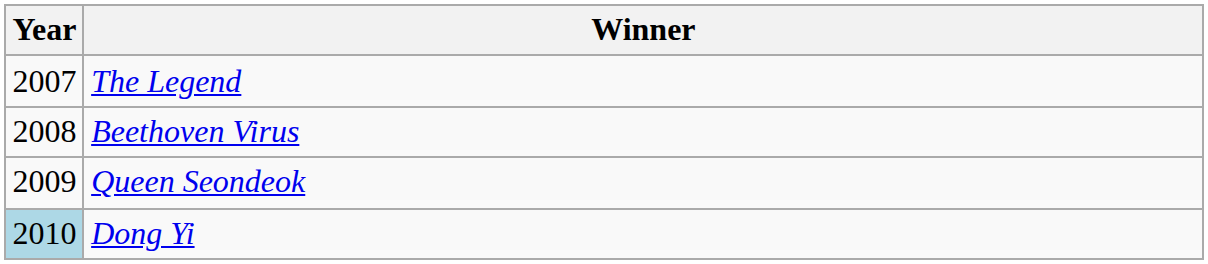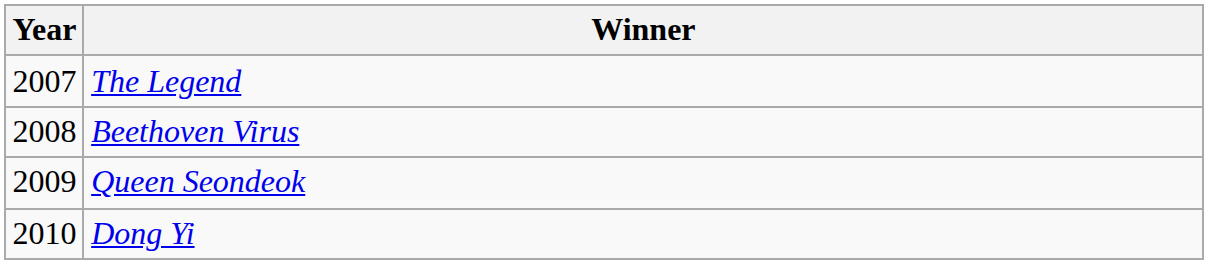(44, 232) lightblue background -> (44, 232) no background
